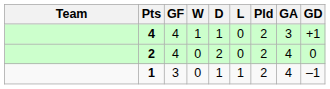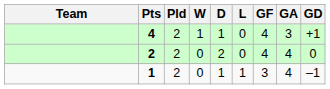columns swapped: (264, 14) <-> (176, 14)
